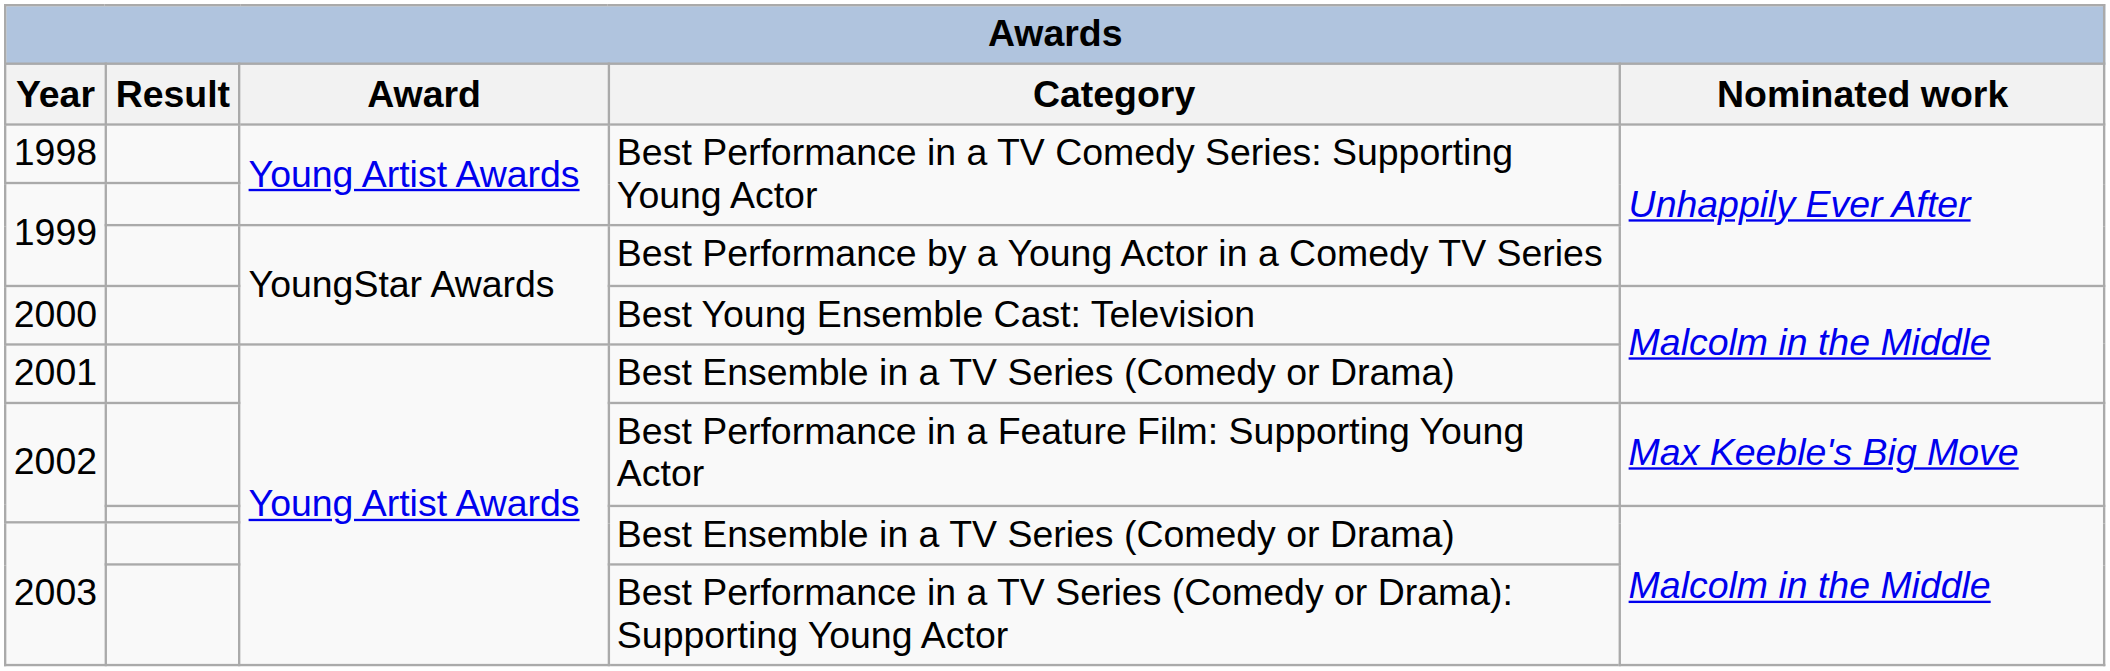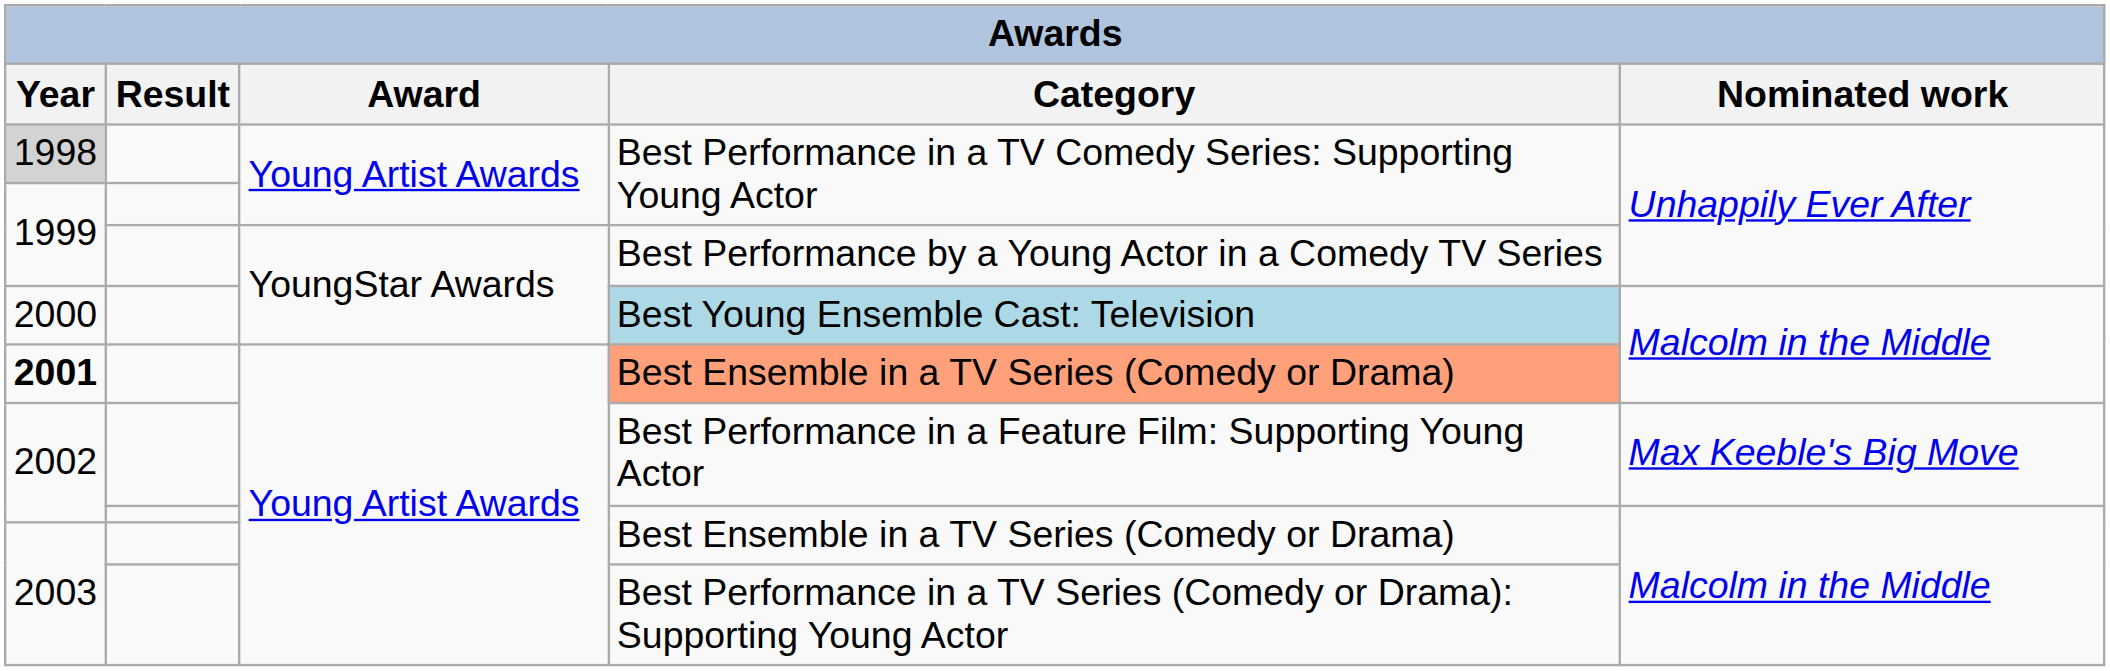(55, 152) no background -> (55, 152) lightgrey background
(936, 313) no background -> (936, 313) lightblue background
(55, 373) normal -> (55, 373) bold
(1036, 373) no background -> (1036, 373) lightsalmon background
